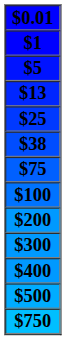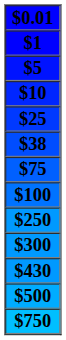(33, 93) $13 -> (33, 93) $10
(33, 220) $200 -> (33, 220) $250
(33, 270) $400 -> (33, 270) $430
